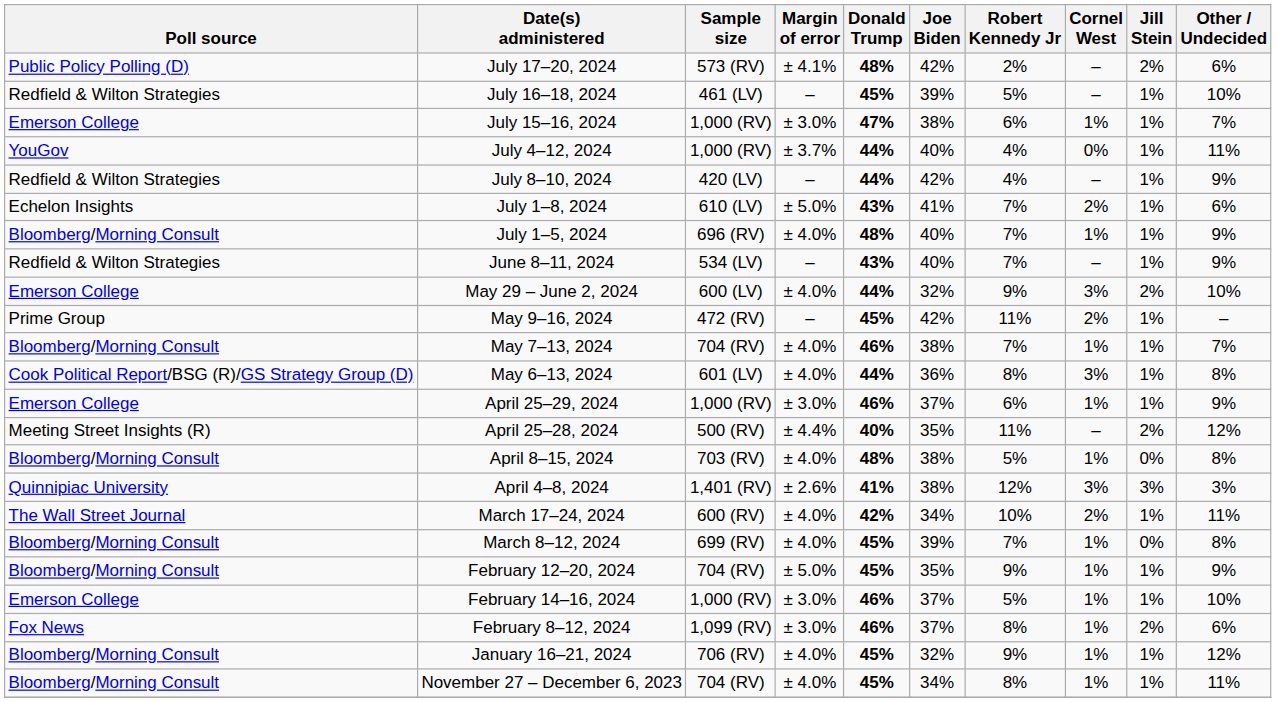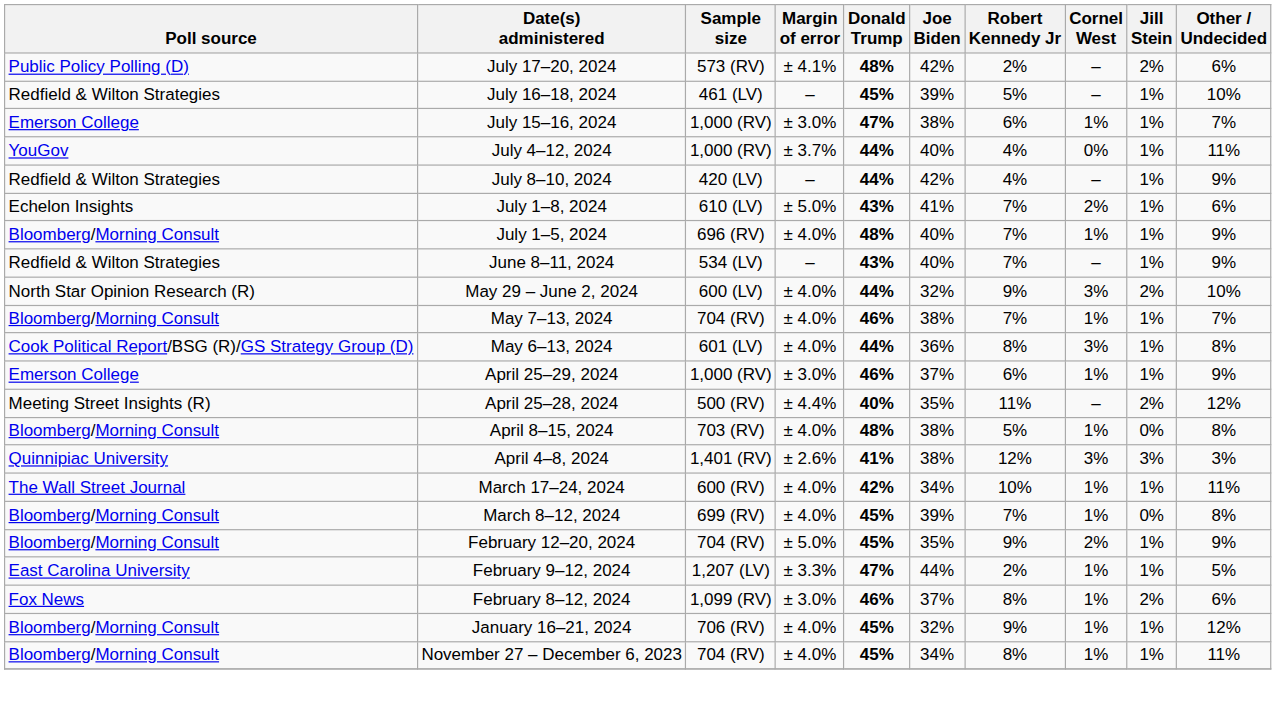(74, 291) Emerson College -> (132, 291) North Star Opinion Research (R)
- row: (552, 319)
(1096, 515) 2% -> (1096, 487) 1%
(1096, 571) 1% -> (1096, 543) 2%
- row: (552, 599)
+ row: (552, 571)
